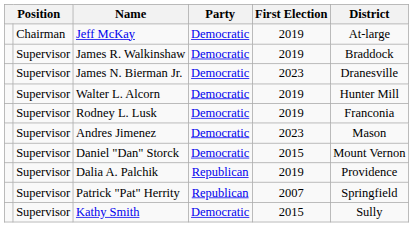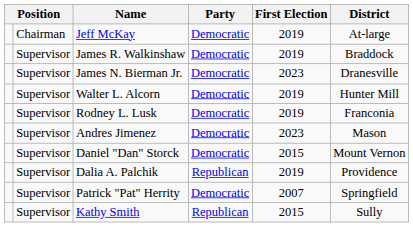(220, 192) Republican -> (220, 192) Democratic
(220, 212) Democratic -> (220, 212) Republican
